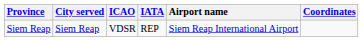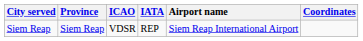columns swapped: (80, 12) <-> (26, 12)
